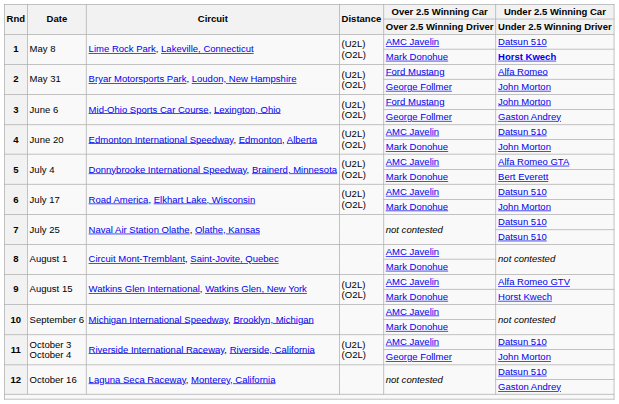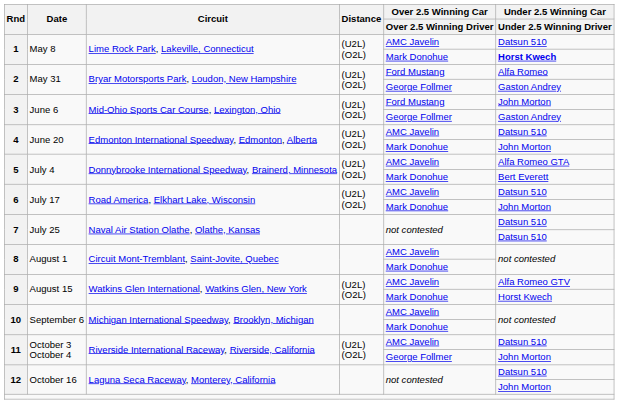(525, 86) John Morton -> (530, 86) Gaston Andrey
(530, 387) Gaston Andrey -> (525, 387) John Morton
